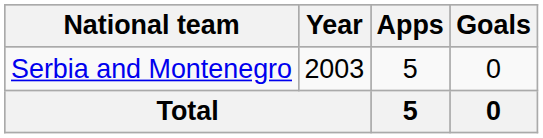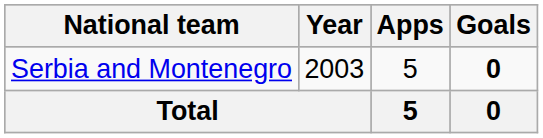(494, 68) normal -> (494, 68) bold
